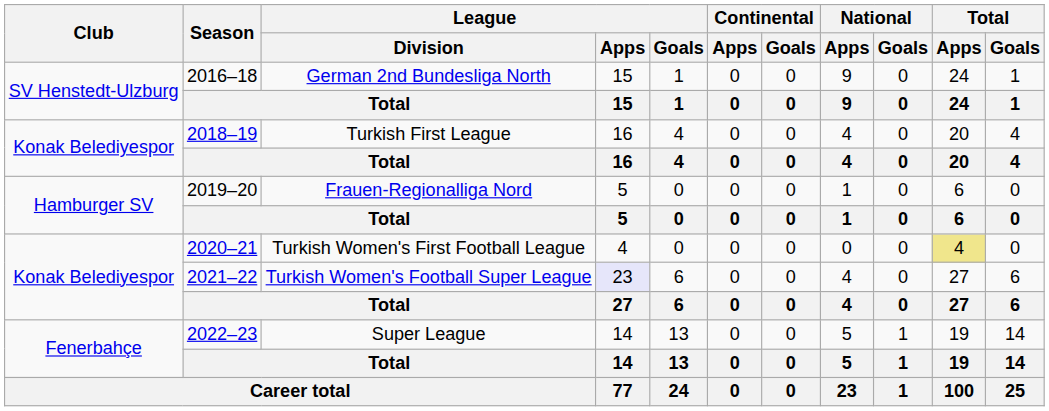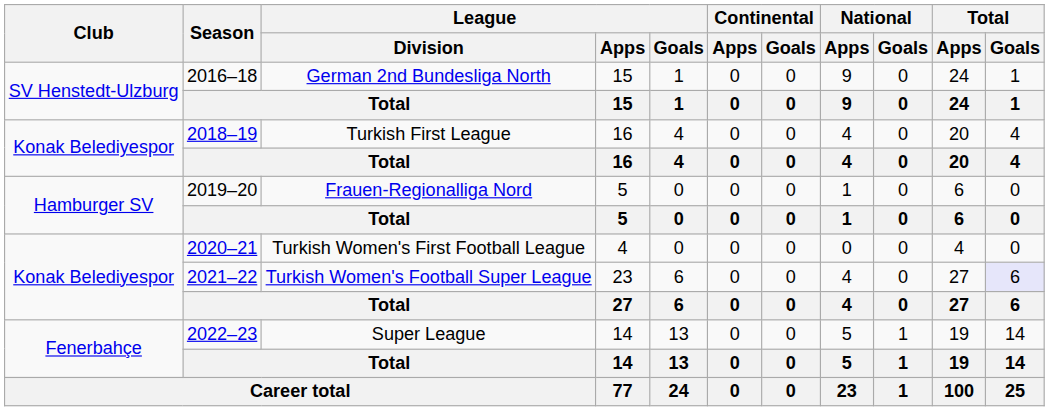(959, 248) khaki background -> (959, 248) no background
(623, 276) lavender background -> (623, 276) no background
(1015, 276) no background -> (1015, 276) lavender background
